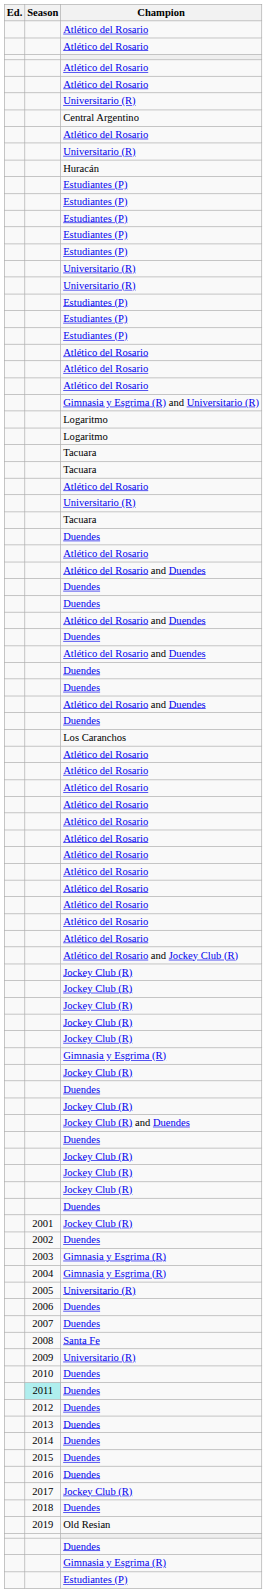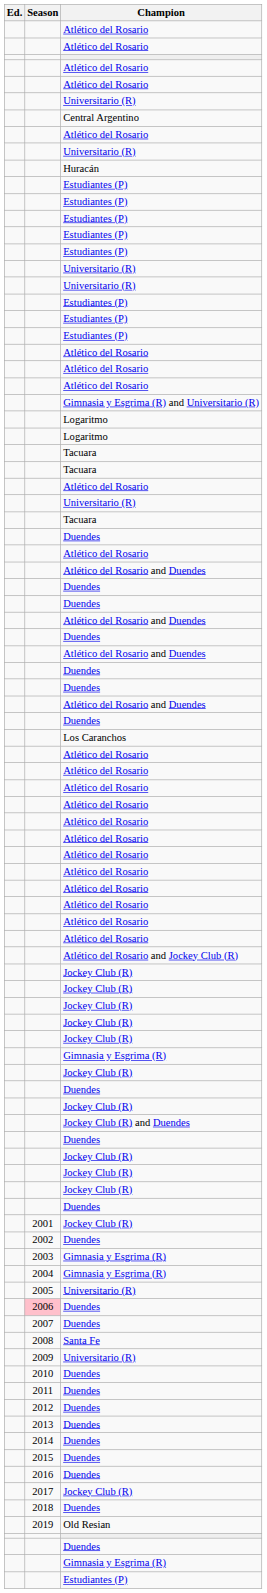(43, 1307) no background -> (43, 1307) pink background
(43, 1391) paleturquoise background -> (43, 1391) no background
